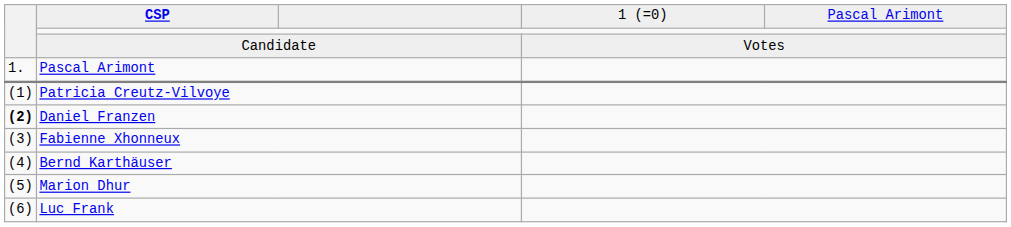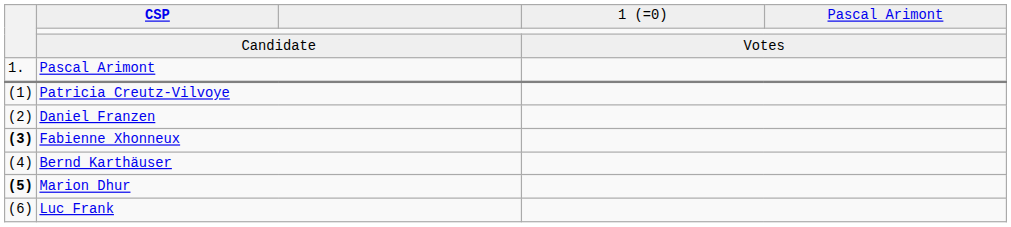(20, 117) bold -> (20, 117) normal
(20, 140) normal -> (20, 140) bold
(20, 186) normal -> (20, 186) bold
